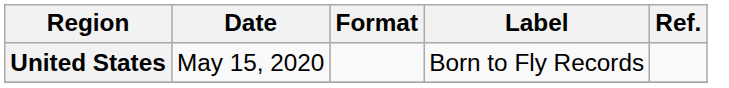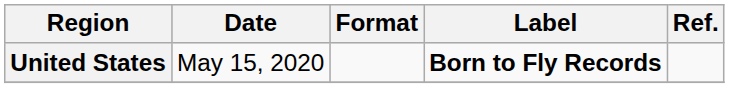(537, 62) normal -> (545, 62) bold
